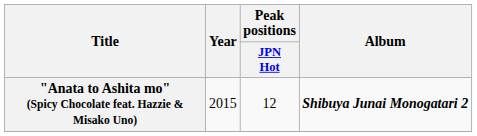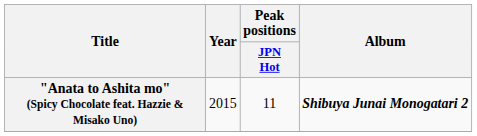(269, 104) 12 -> (269, 104) 11
